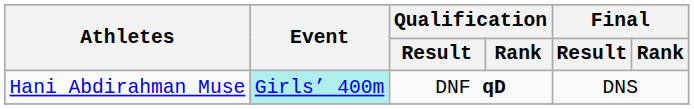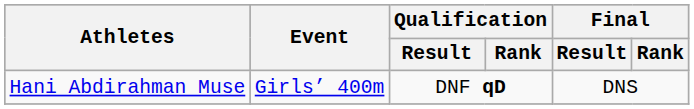(320, 87) paleturquoise background -> (320, 87) no background
